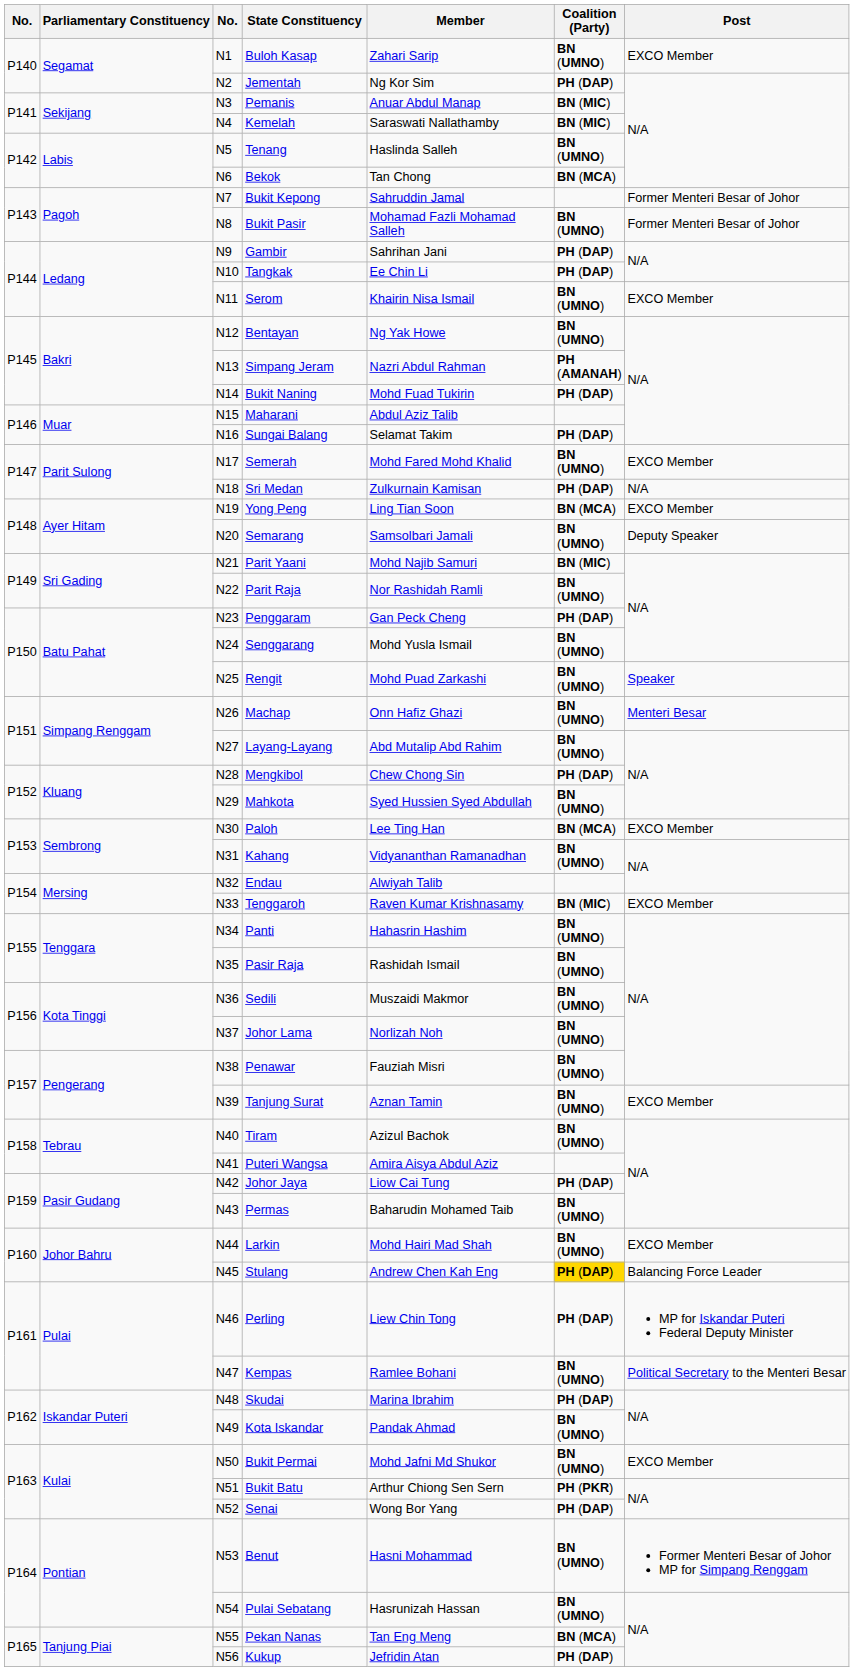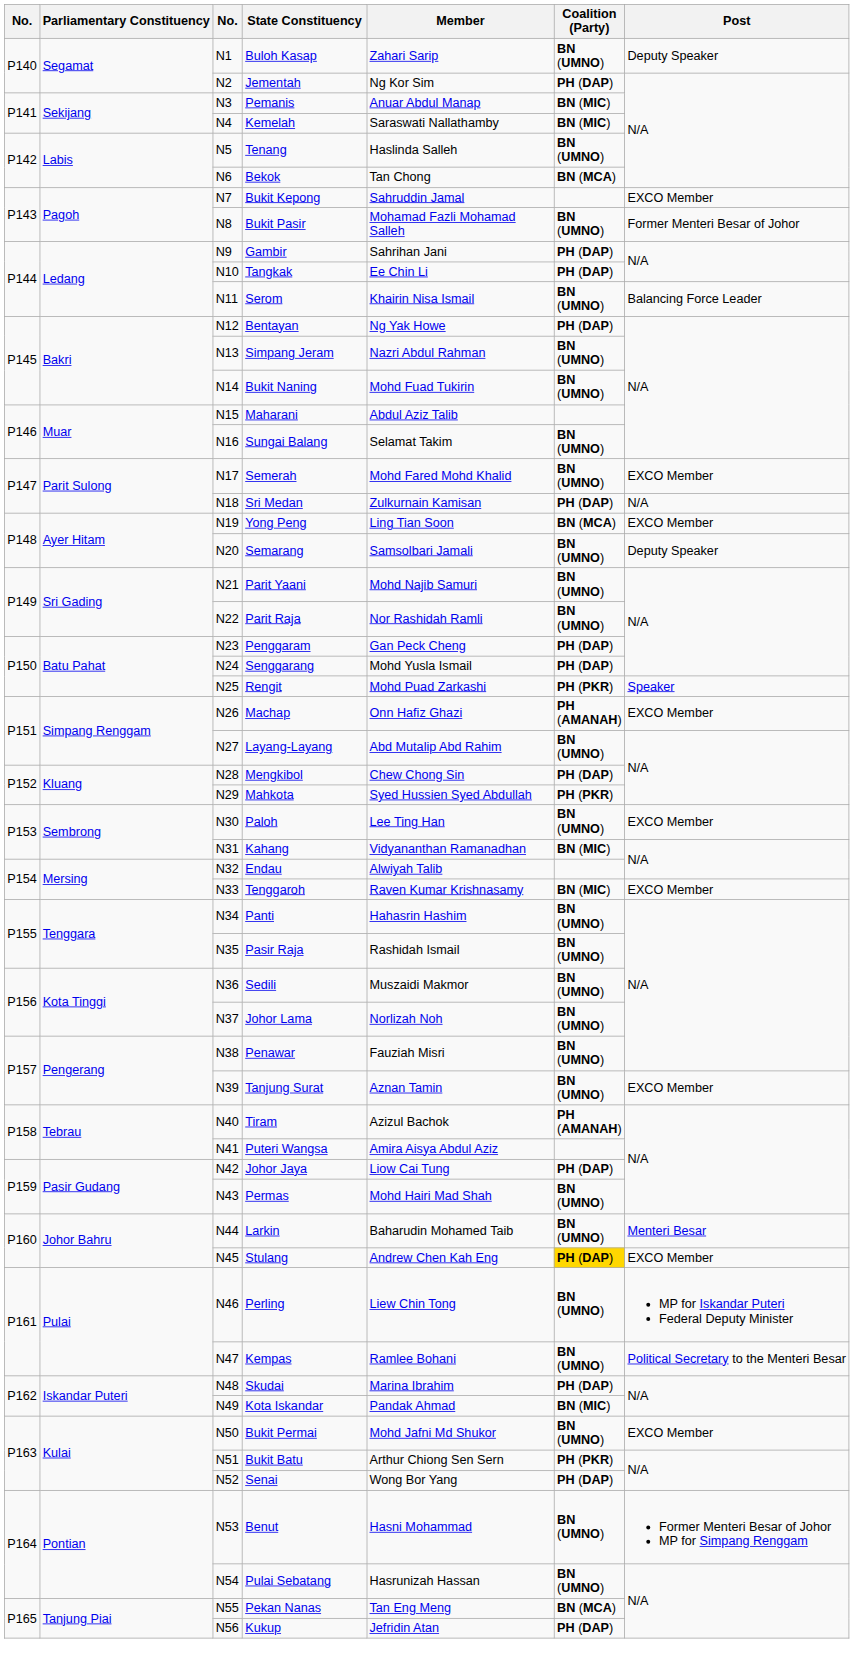(670, 55) EXCO Member -> (673, 55) Deputy Speaker
(714, 197) Former Menteri Besar of Johor -> (670, 197) EXCO Member
(670, 299) EXCO Member -> (695, 299) Balancing Force Leader
(581, 333) BN (UMNO) -> (585, 326) PH (DAP)
(589, 367) PH (AMANAH) -> (581, 353) BN (UMNO)
(585, 394) PH (DAP) -> (581, 387) BN (UMNO)
(585, 434) PH (DAP) -> (581, 441) BN (UMNO)
(584, 563) BN (MIC) -> (581, 584) BN (UMNO)
(581, 644) BN (UMNO) -> (585, 666) PH (DAP)
(581, 679) BN (UMNO) -> (585, 686) PH (PKR)
(581, 713) BN (UMNO) -> (589, 713) PH (AMANAH)
(667, 713) Menteri Besar -> (670, 713) EXCO Member
(581, 802) BN (UMNO) -> (585, 794) PH (PKR)
(587, 829) BN (MCA) -> (581, 822) BN (UMNO)
(581, 856) BN (UMNO) -> (584, 849) BN (MIC)
(581, 1136) BN (UMNO) -> (589, 1122) PH (AMANAH)
(441, 1210) Baharudin Mohamed Taib -> (431, 1196) Mohd Hairi Mad Shah
(431, 1244) Mohd Hairi Mad Shah -> (441, 1230) Baharudin Mohamed Taib
(670, 1244) EXCO Member -> (667, 1230) Menteri Besar
(695, 1272) Balancing Force Leader -> (670, 1257) EXCO Member
(585, 1319) PH (DAP) -> (581, 1304) BN (UMNO)
(581, 1427) BN (UMNO) -> (584, 1406) BN (MIC)
